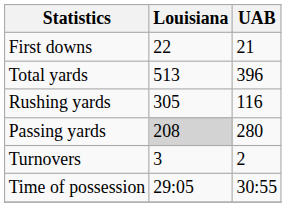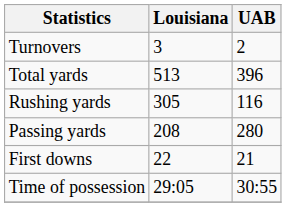rows swapped: (50, 46) <-> (45, 159)
(167, 131) lightgrey background -> (167, 131) no background
